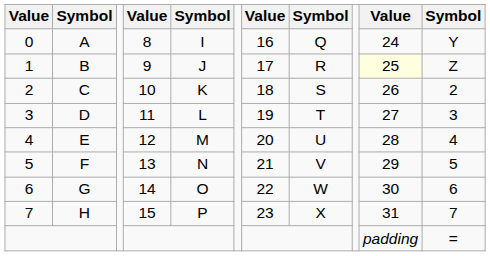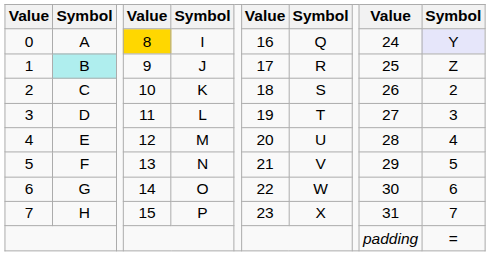(147, 41) no background -> (147, 41) gold background
(453, 41) no background -> (453, 41) lavender background
(84, 66) no background -> (84, 66) paleturquoise background
(391, 66) lightyellow background -> (391, 66) no background
